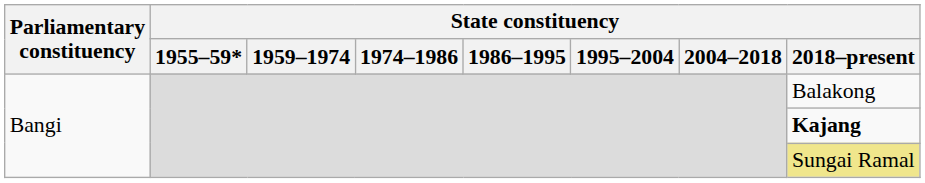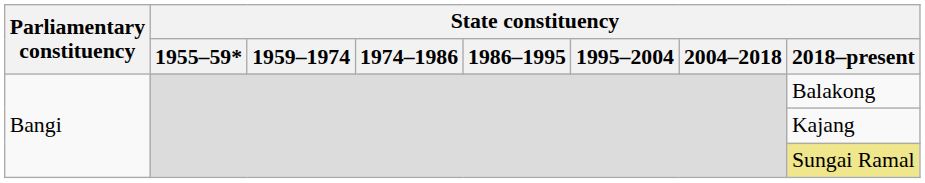(826, 125) bold -> (823, 125) normal
